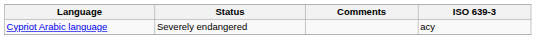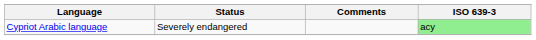(428, 27) no background -> (428, 27) lightgreen background
